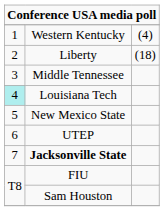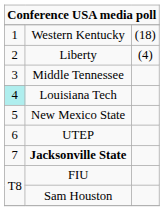(145, 35) (4) -> (145, 35) (18)
(145, 55) (18) -> (145, 55) (4)
